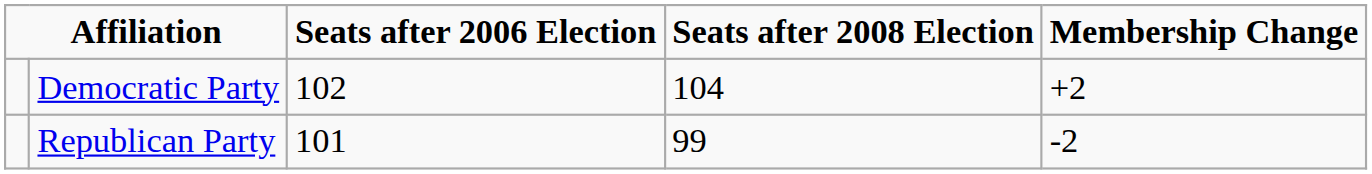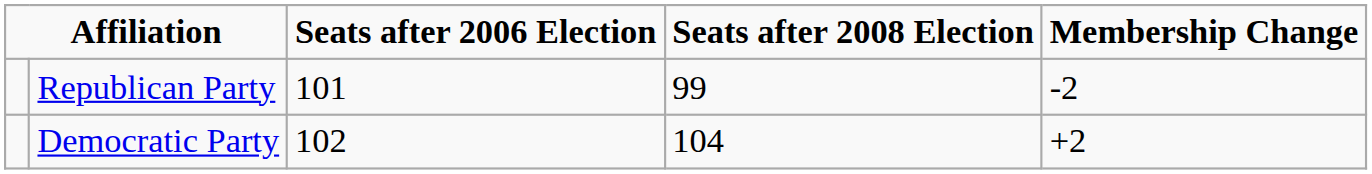rows swapped: (158, 86) <-> (156, 140)
